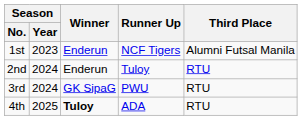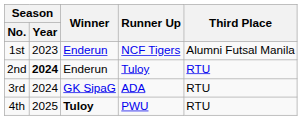(45, 69) normal -> (45, 69) bold
(135, 87) PWU -> (133, 87) ADA
(133, 106) ADA -> (135, 106) PWU
